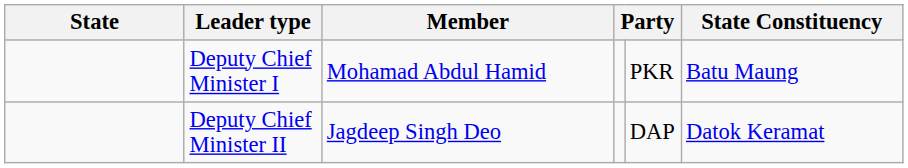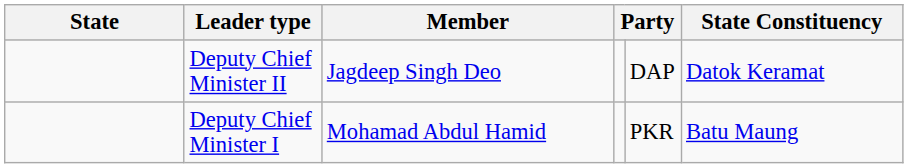rows swapped: (251, 70) <-> (251, 132)
